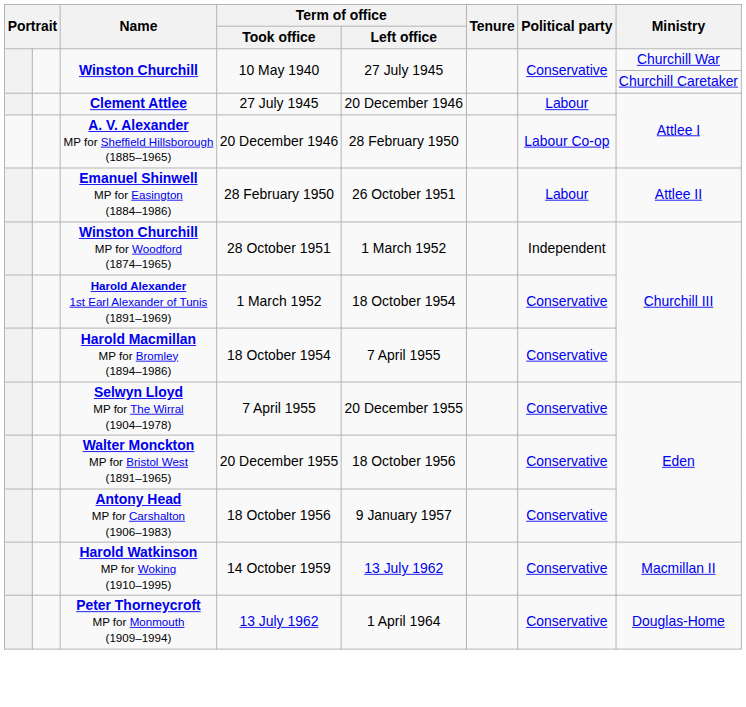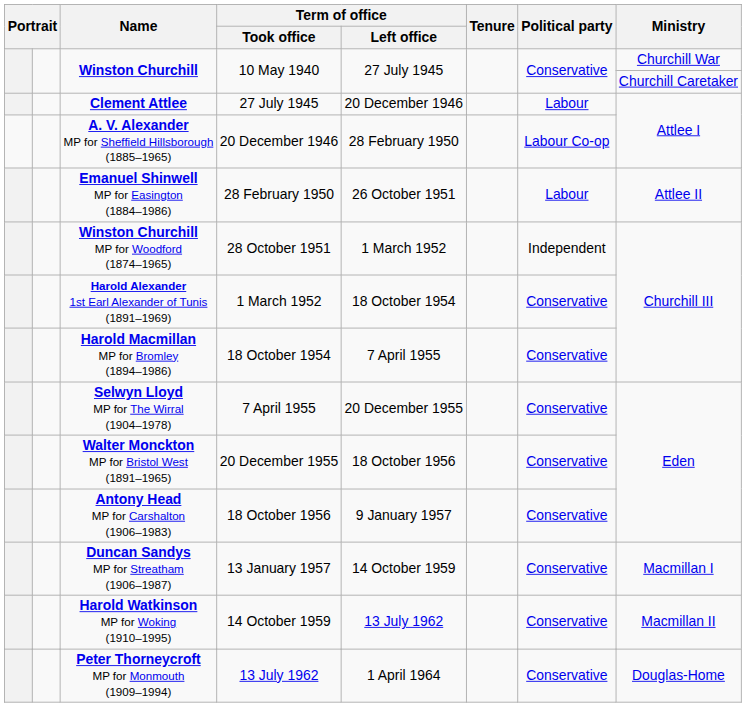+ row: (138, 568)
